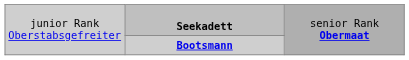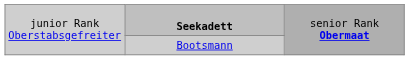(205, 45) bold -> (205, 45) normal
